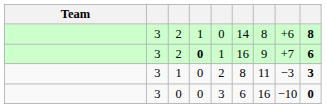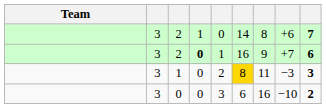(311, 34) 8 -> (311, 34) 7
(243, 73) no background -> (243, 73) gold background
(311, 93) 0 -> (311, 93) 2
